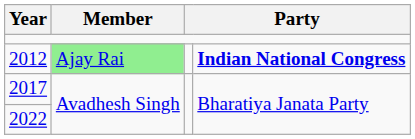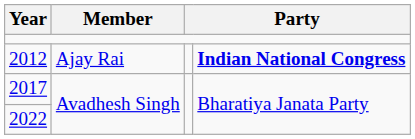(90, 58) lightgreen background -> (90, 58) no background
